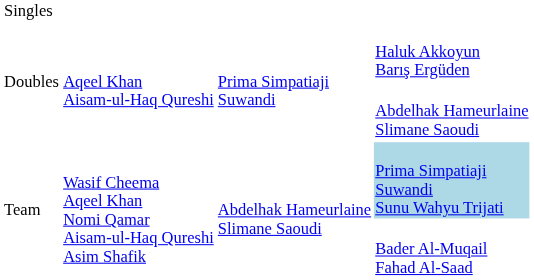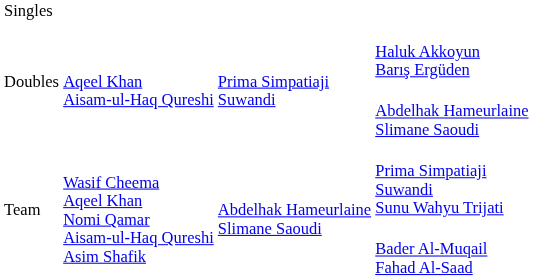(439, 189) lightblue background -> (439, 189) no background
